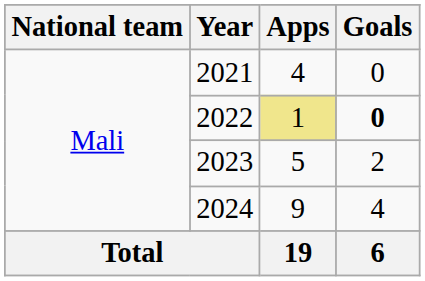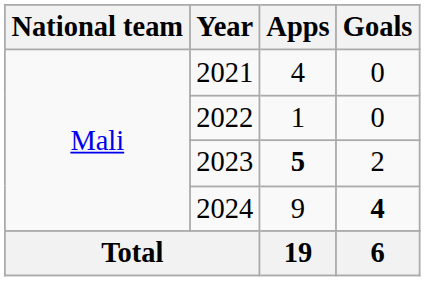(298, 117) khaki background -> (298, 117) no background
(378, 117) bold -> (378, 117) normal
(298, 162) normal -> (298, 162) bold
(378, 207) normal -> (378, 207) bold
